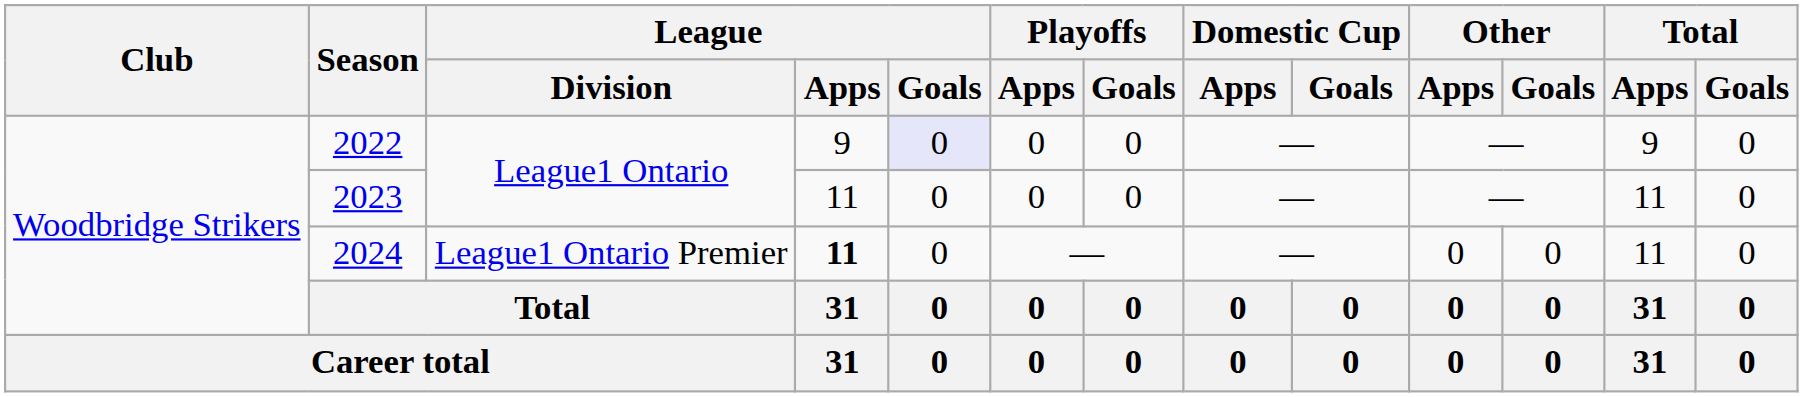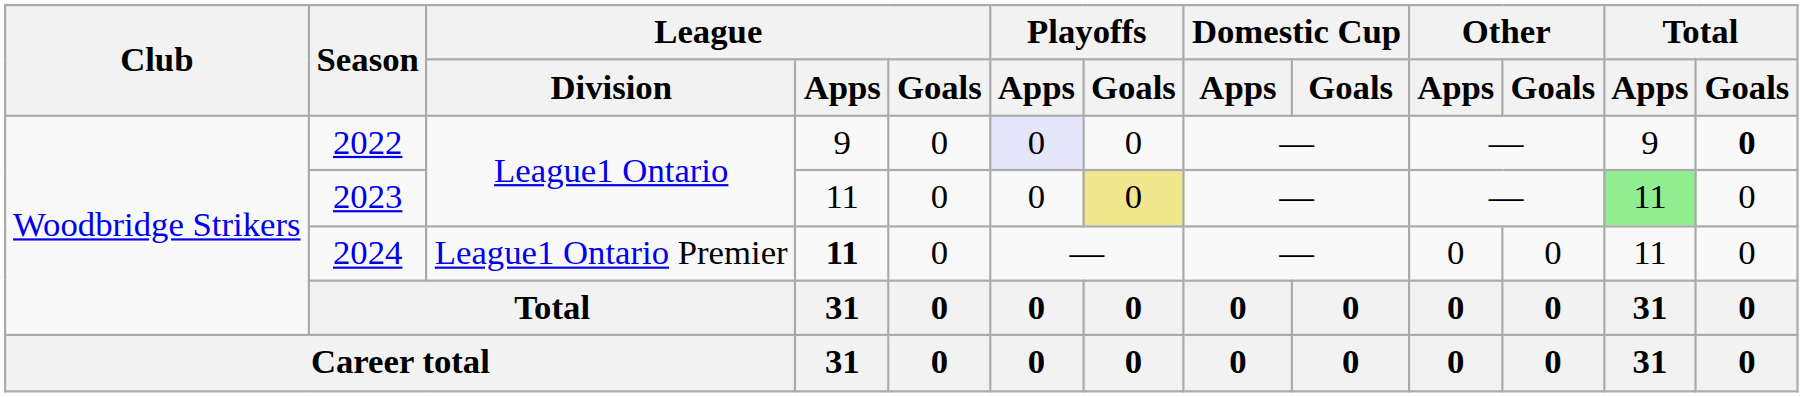(939, 142) lavender background -> (939, 142) no background
(1036, 142) no background -> (1036, 142) lavender background
(1747, 142) normal -> (1747, 142) bold
(1133, 197) no background -> (1133, 197) khaki background
(1650, 197) no background -> (1650, 197) lightgreen background
